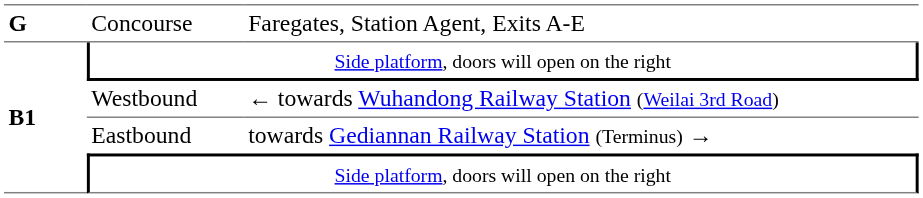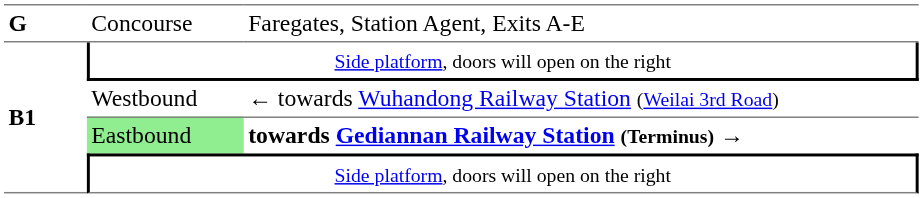(141, 135) no background -> (141, 135) lightgreen background
(480, 135) normal -> (496, 135) bold
